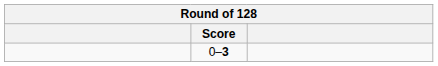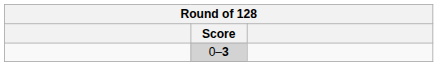(219, 53) no background -> (219, 53) lightgrey background
